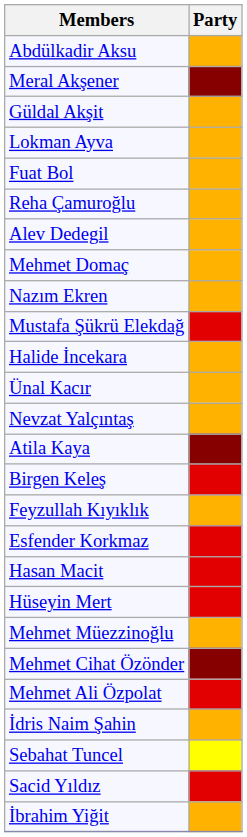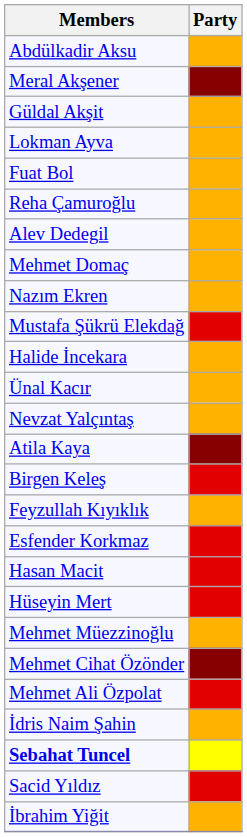(66, 755) normal -> (70, 755) bold
